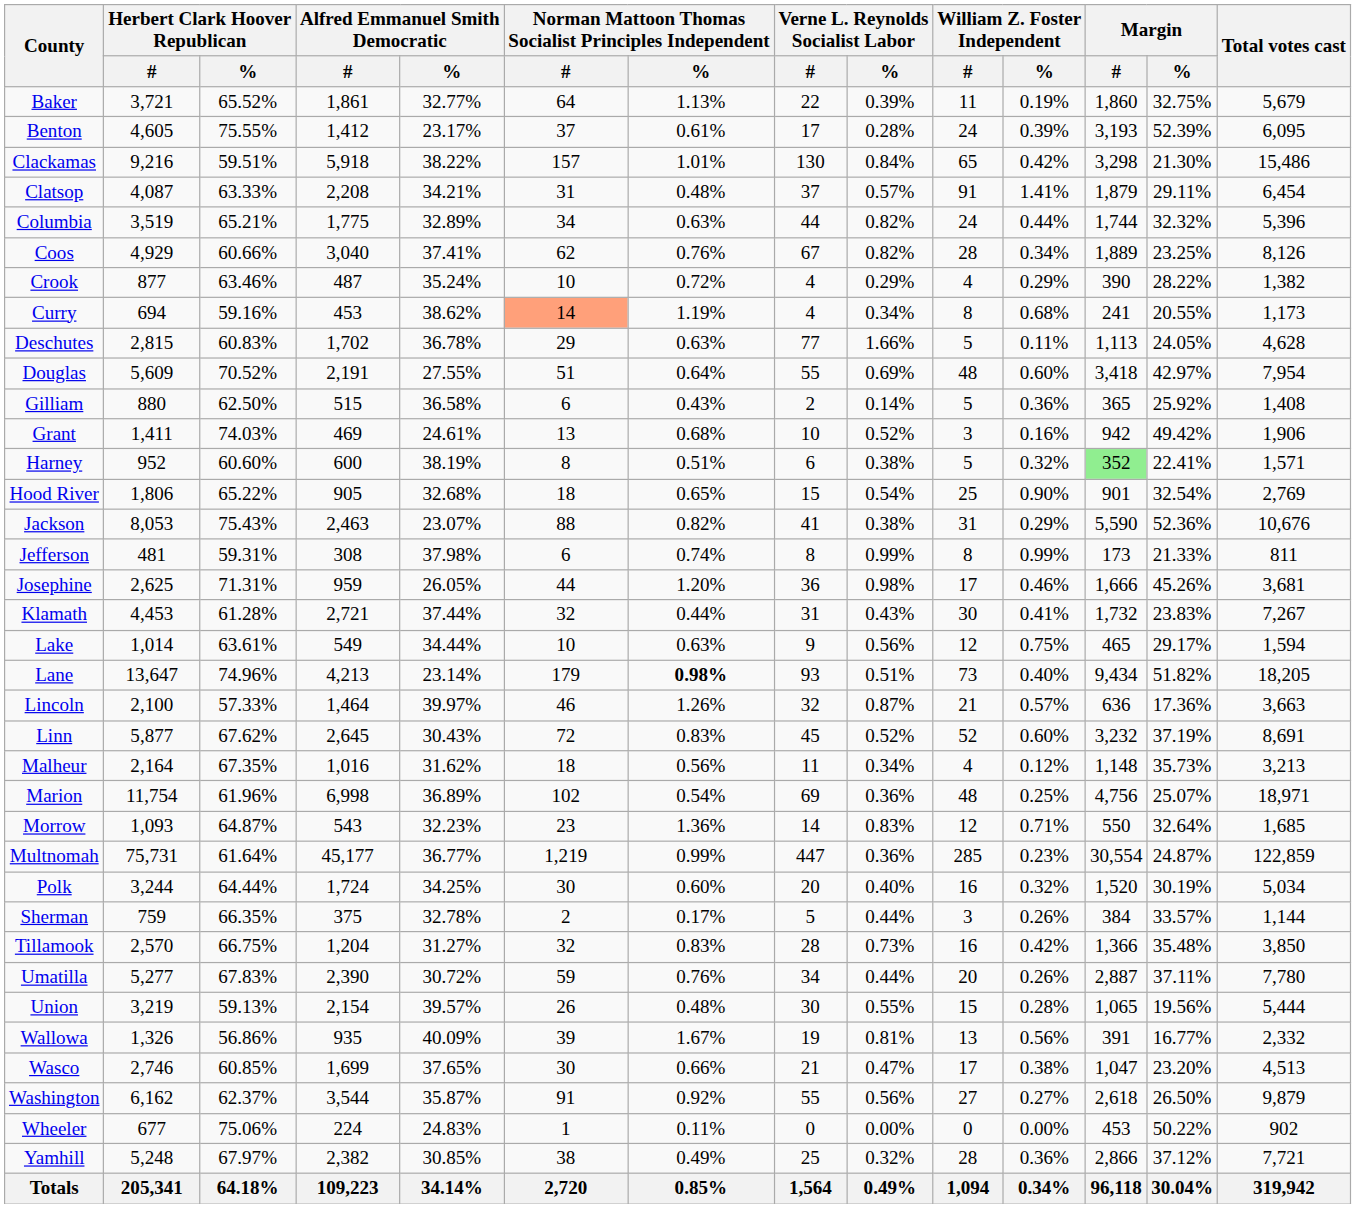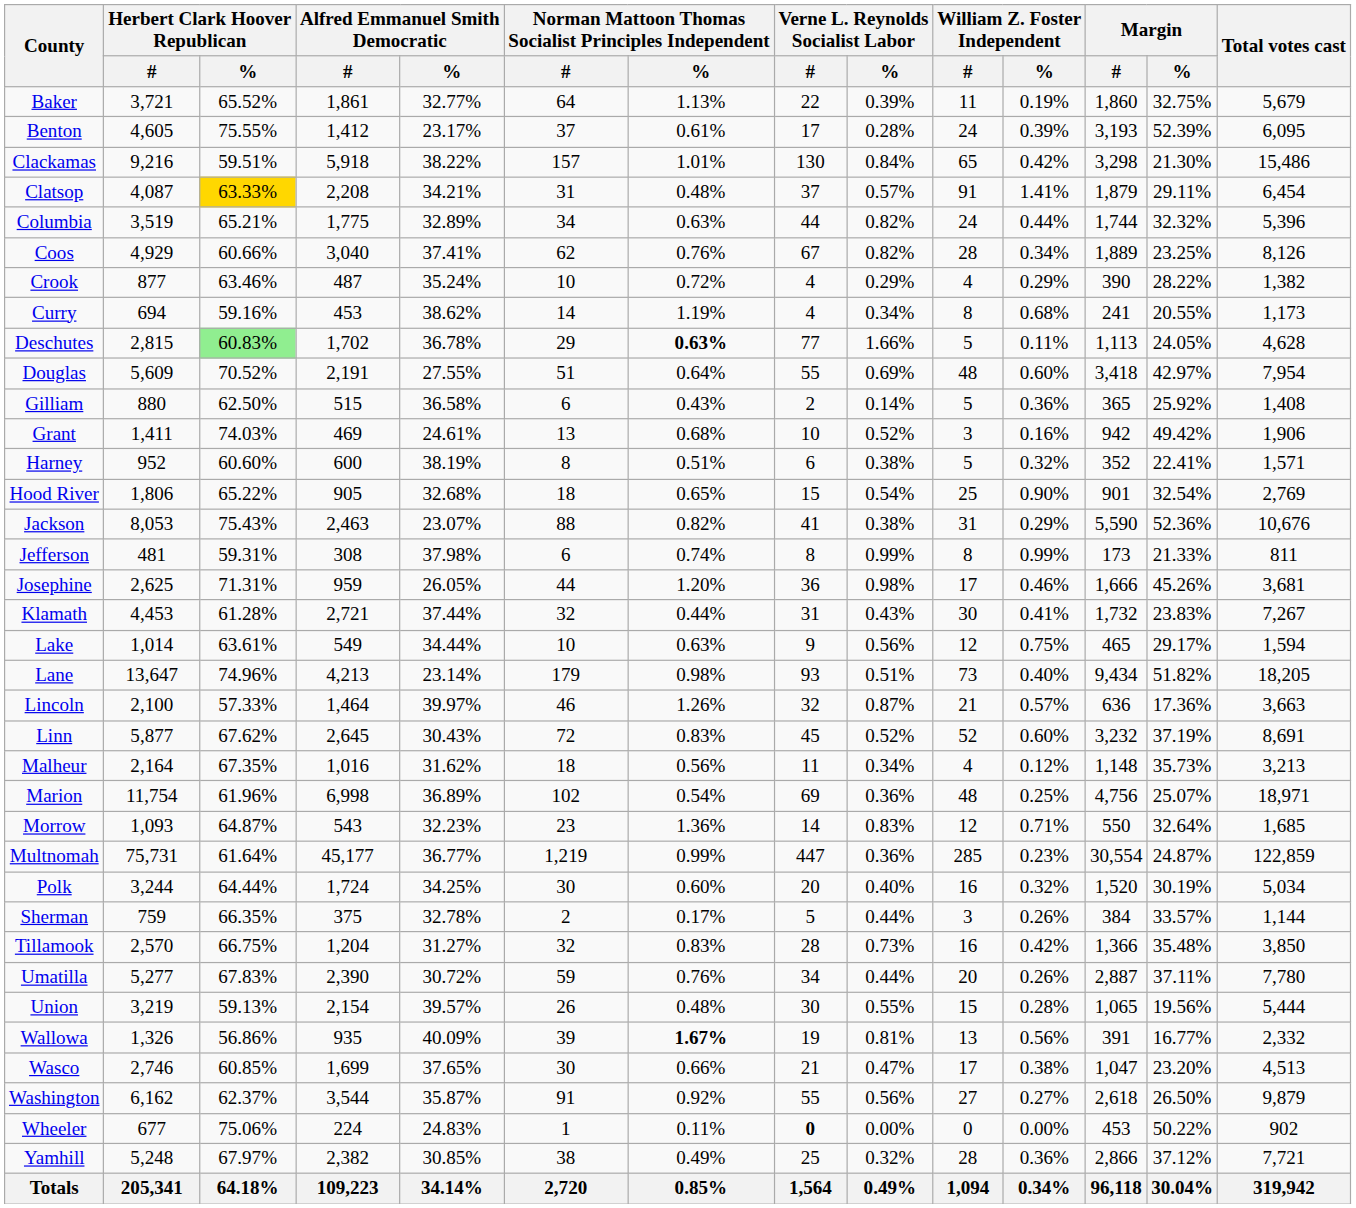(248, 191) no background -> (248, 191) gold background
(566, 312) lightsalmon background -> (566, 312) no background
(248, 342) no background -> (248, 342) lightgreen background
(701, 342) normal -> (701, 342) bold
(1116, 463) lightgreen background -> (1116, 463) no background
(701, 675) bold -> (701, 675) normal
(701, 1037) normal -> (701, 1037) bold
(810, 1128) normal -> (810, 1128) bold
